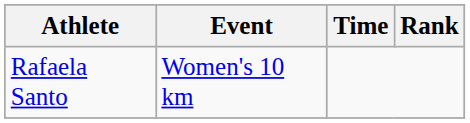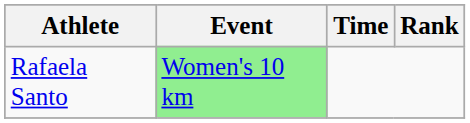(223, 81) no background -> (223, 81) lightgreen background
